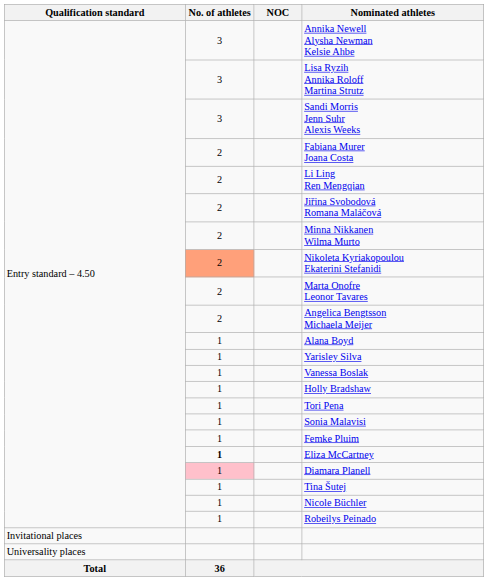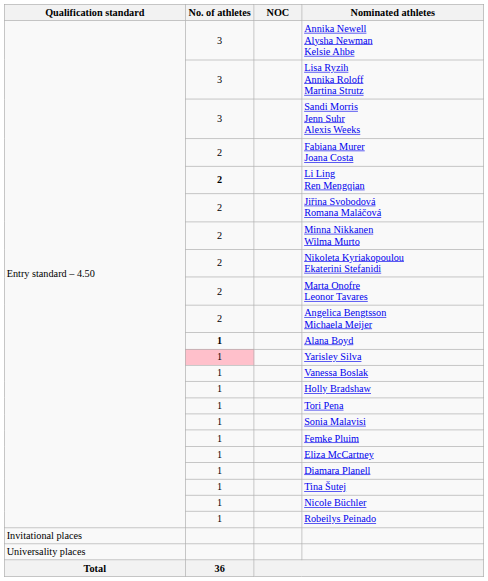(220, 180) normal -> (220, 180) bold
(220, 263) lightsalmon background -> (220, 263) no background
(220, 341) normal -> (220, 341) bold
(220, 357) no background -> (220, 357) pink background
(220, 454) bold -> (220, 454) normal
(220, 470) pink background -> (220, 470) no background
